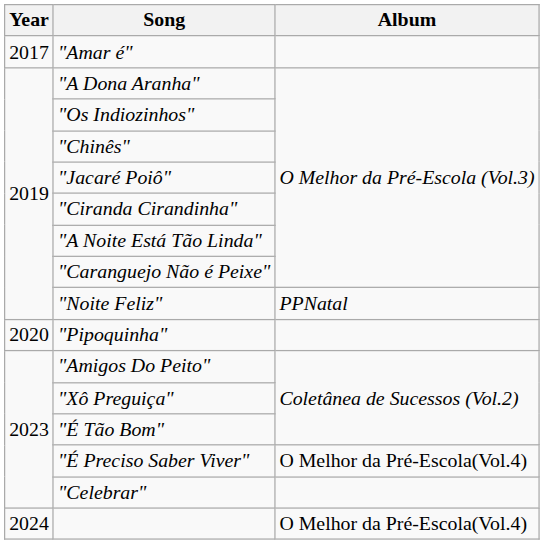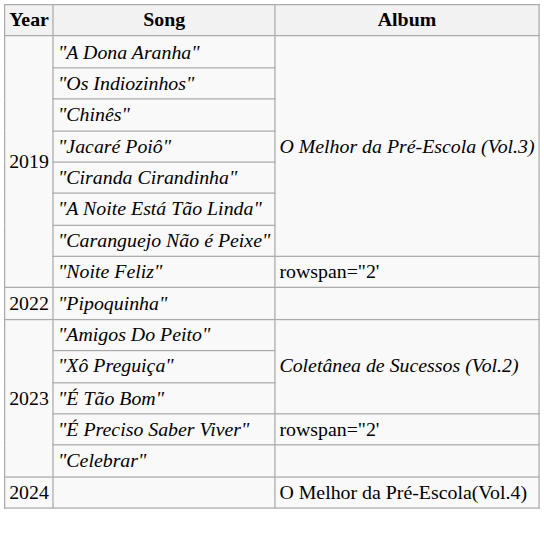- row: (95, 51)
(314, 303) PPNatal -> (329, 271) rowspan="2'
(29, 334) 2020 -> (29, 303) 2022
(403, 460) O Melhor da Pré-Escola(Vol.4) -> (329, 429) rowspan="2'
